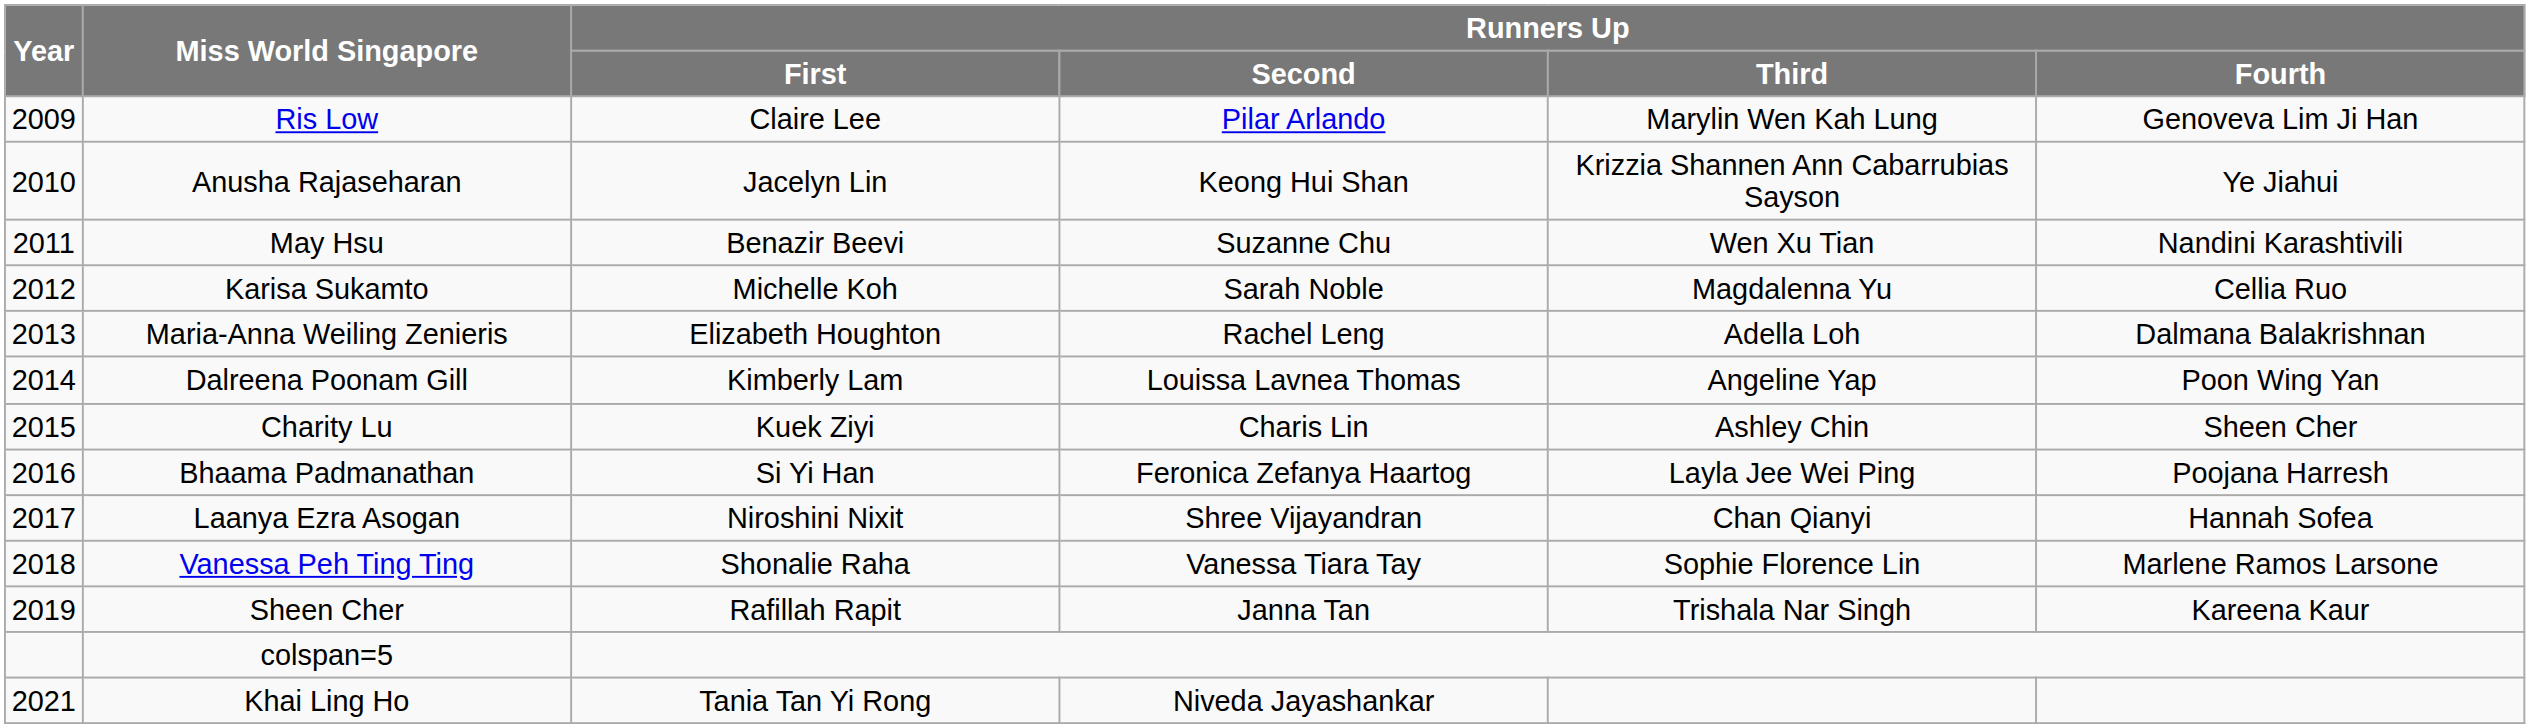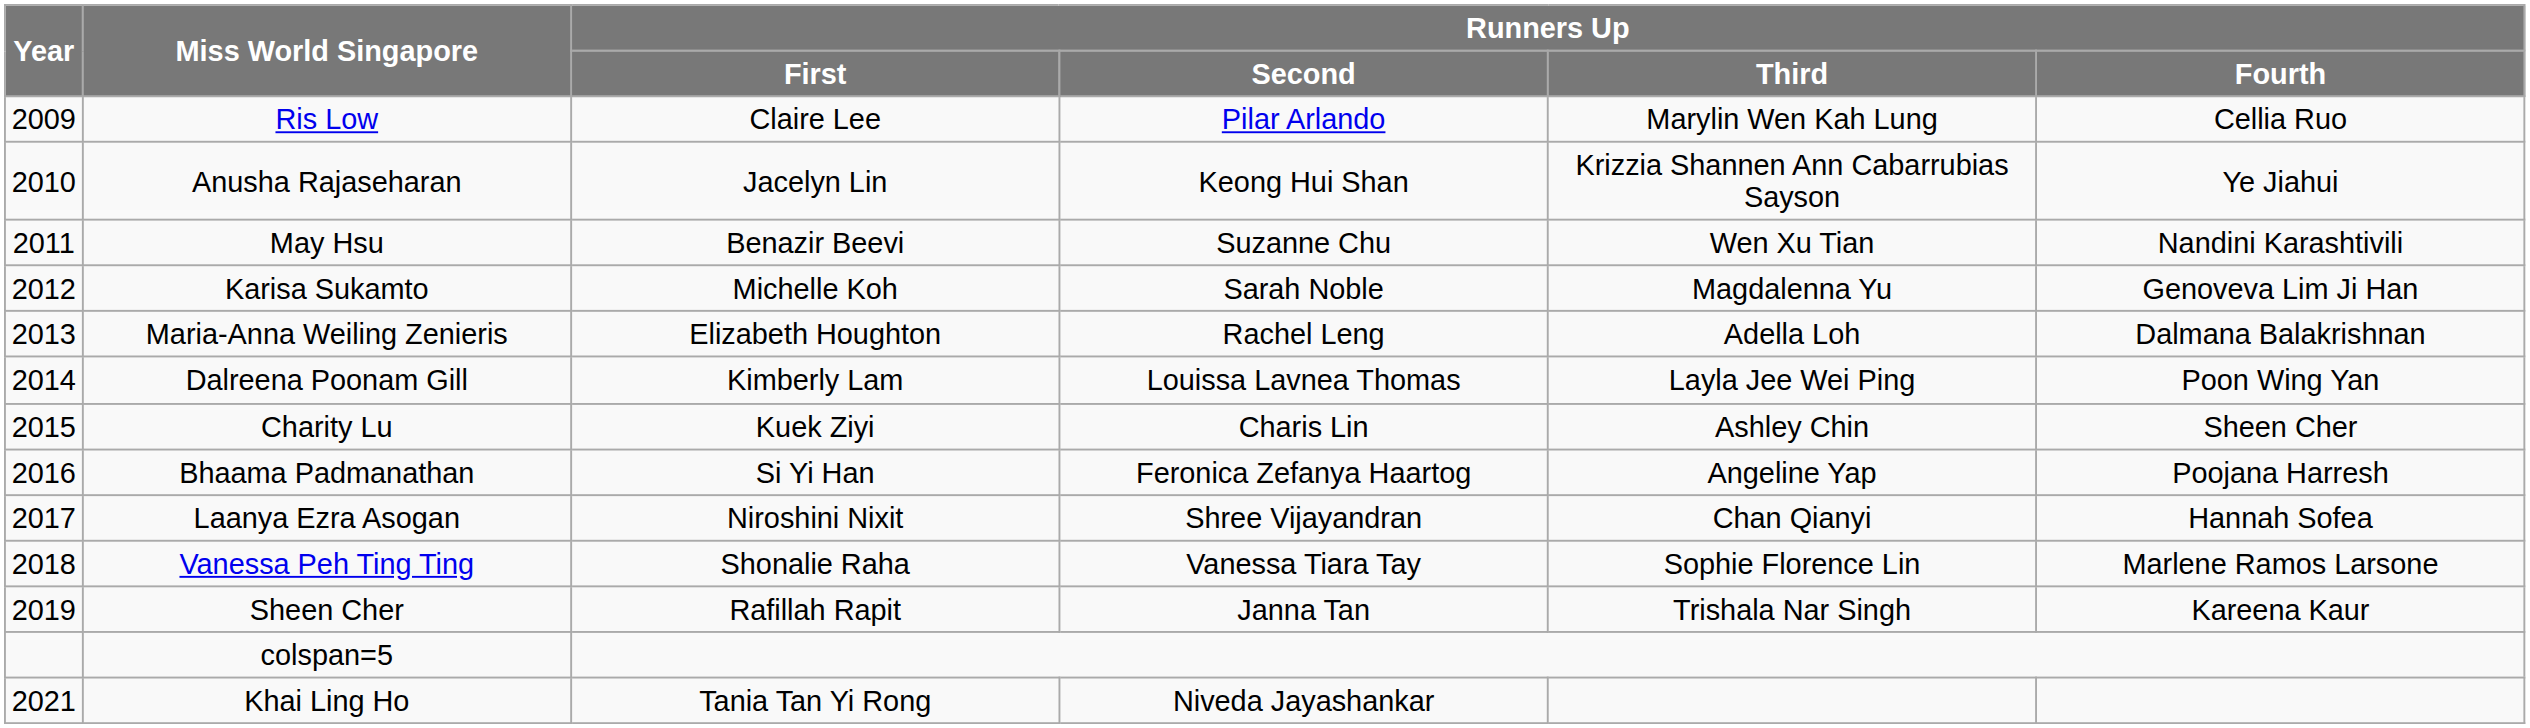(2280, 119) Genoveva Lim Ji Han -> (2280, 119) Cellia Ruo
(2280, 289) Cellia Ruo -> (2280, 289) Genoveva Lim Ji Han
(1792, 380) Angeline Yap -> (1792, 380) Layla Jee Wei Ping
(1792, 472) Layla Jee Wei Ping -> (1792, 472) Angeline Yap
